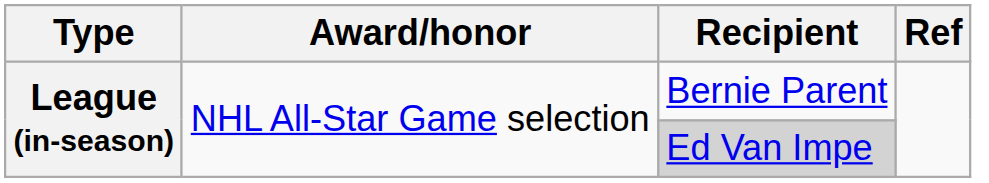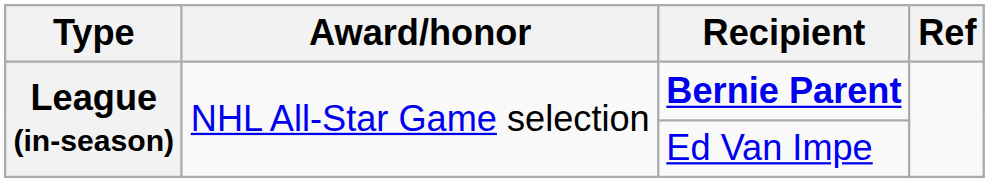(777, 90) normal -> (784, 90) bold
(770, 147) lightgrey background -> (770, 147) no background
